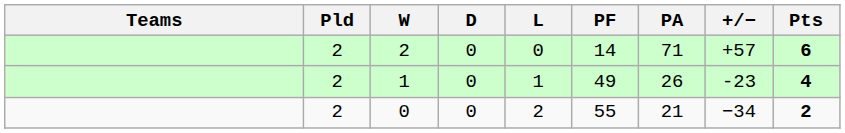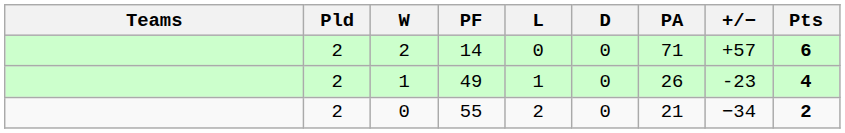columns swapped: (471, 20) <-> (605, 20)
